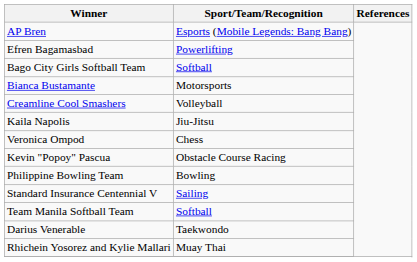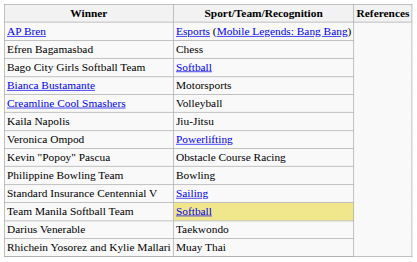(204, 49) Powerlifting -> (190, 49) Chess
(190, 139) Chess -> (204, 139) Powerlifting
(194, 211) no background -> (194, 211) khaki background
